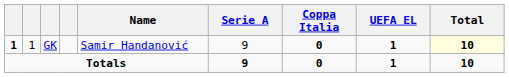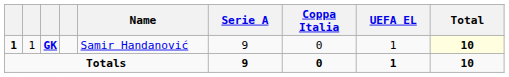(50, 45) normal -> (50, 45) bold
(319, 45) bold -> (319, 45) normal
(393, 45) bold -> (393, 45) normal
